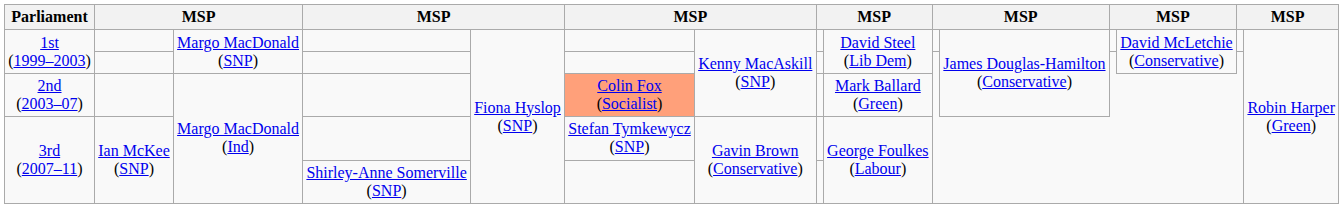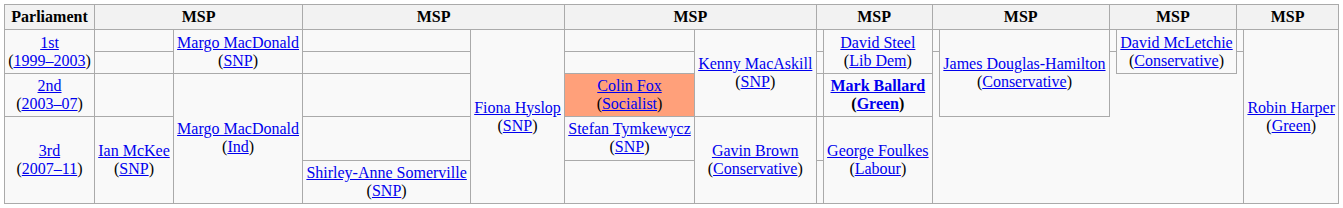(878, 94) normal -> (878, 94) bold
